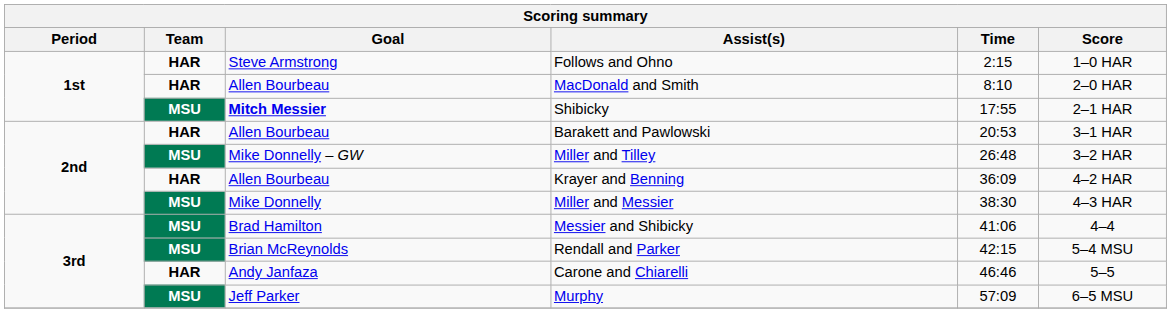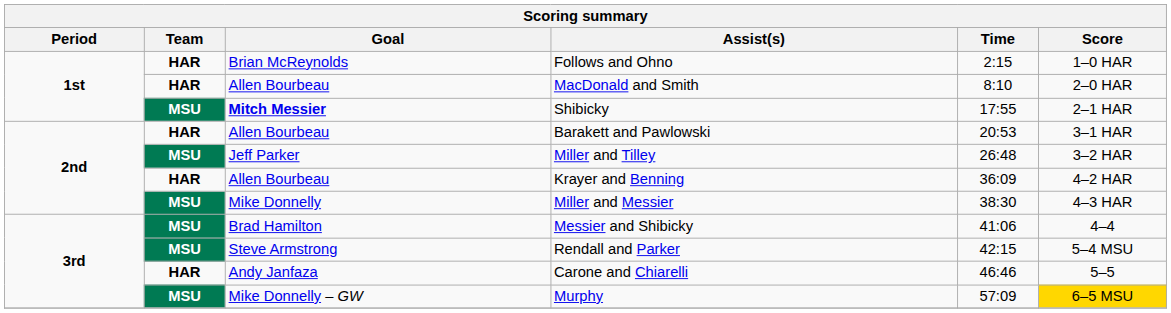(283, 62) Steve Armstrong -> (288, 62) Brian McReynolds
(296, 156) Mike Donnelly – GW -> (264, 156) Jeff Parker
(288, 249) Brian McReynolds -> (283, 249) Steve Armstrong
(264, 296) Jeff Parker -> (296, 296) Mike Donnelly – GW
(1103, 296) no background -> (1103, 296) gold background
